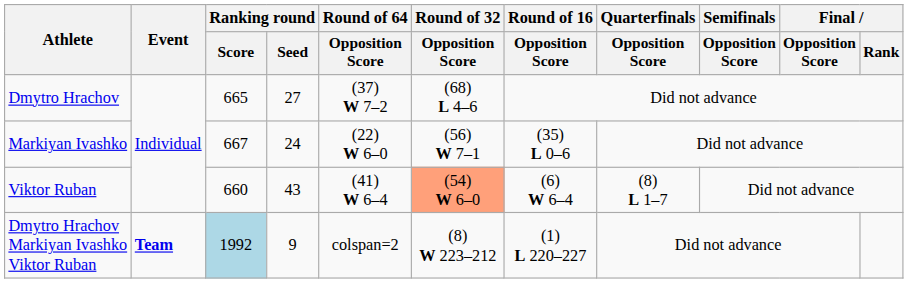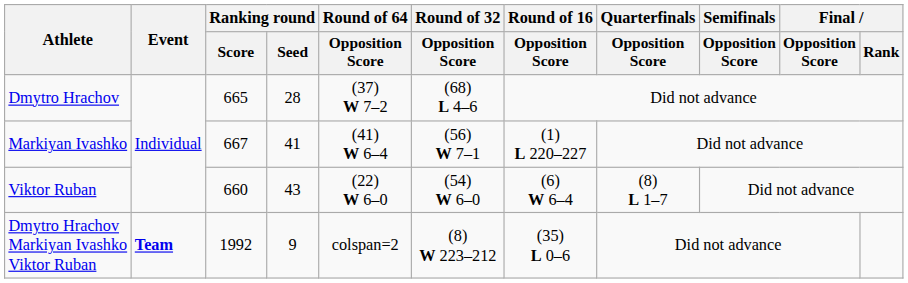(293, 98) 27 -> (293, 98) 28
(293, 144) 24 -> (293, 144) 41
(365, 144) (22) W 6–0 -> (365, 144) (41) W 6–4
(550, 144) (35) L 0–6 -> (550, 144) (1) L 220–227
(365, 190) (41) W 6–4 -> (365, 190) (22) W 6–0
(458, 190) lightsalmon background -> (458, 190) no background
(236, 245) lightblue background -> (236, 245) no background
(550, 245) (1) L 220–227 -> (550, 245) (35) L 0–6
